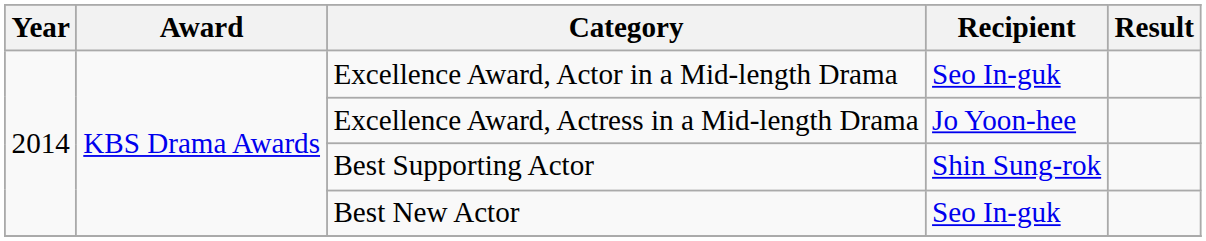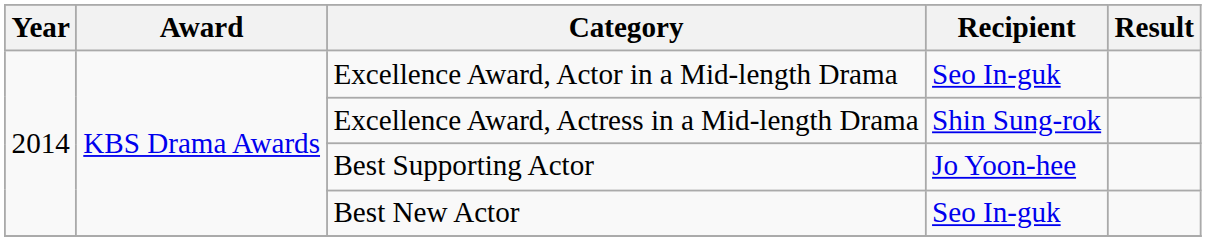(1004, 119) Jo Yoon-hee -> (1017, 119) Shin Sung-rok
(1017, 166) Shin Sung-rok -> (1004, 166) Jo Yoon-hee
